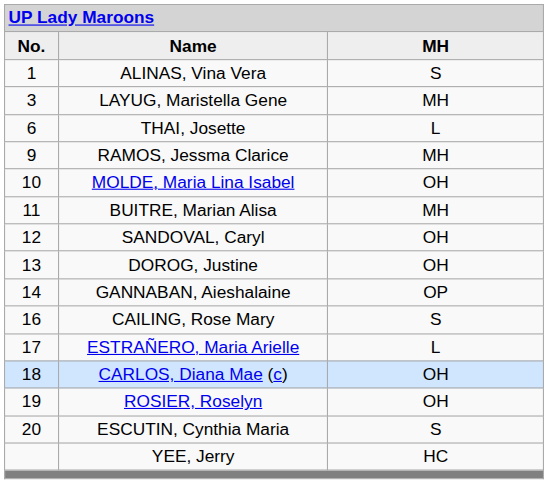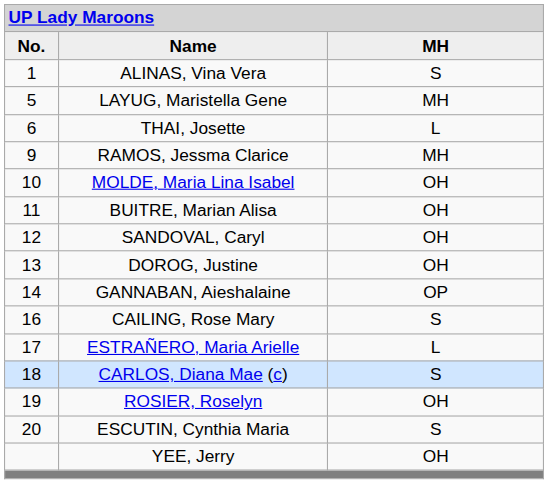(31, 100) 3 -> (31, 100) 5
(436, 210) MH -> (436, 210) OH
(436, 374) OH -> (436, 374) S
(436, 456) HC -> (436, 456) OH
